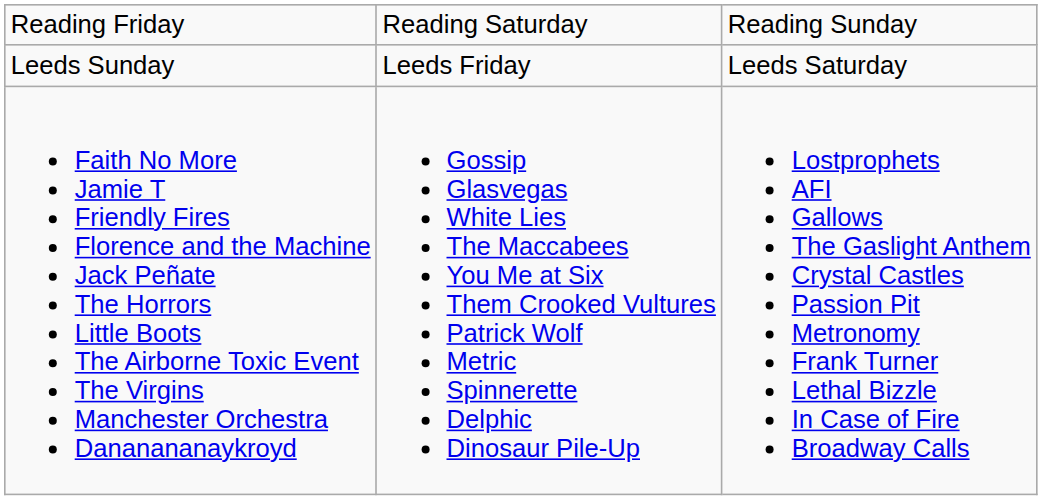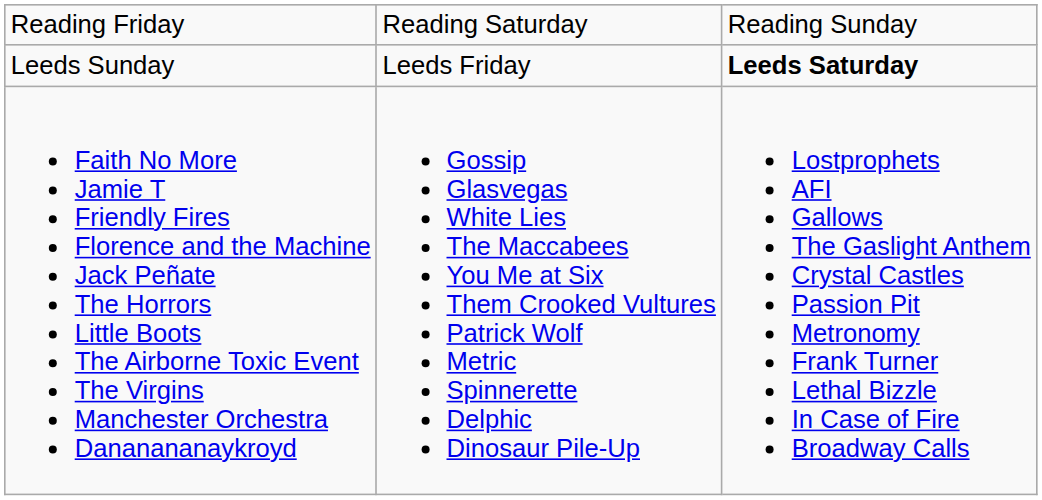(817, 65) normal -> (823, 65) bold
